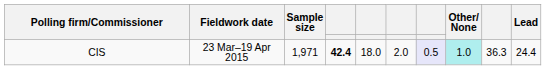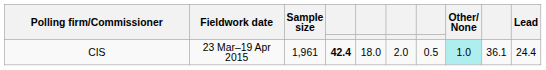(305, 52) 1,971 -> (305, 52) 1,961
(431, 52) lavender background -> (431, 52) no background
(496, 52) 36.3 -> (496, 52) 36.1
